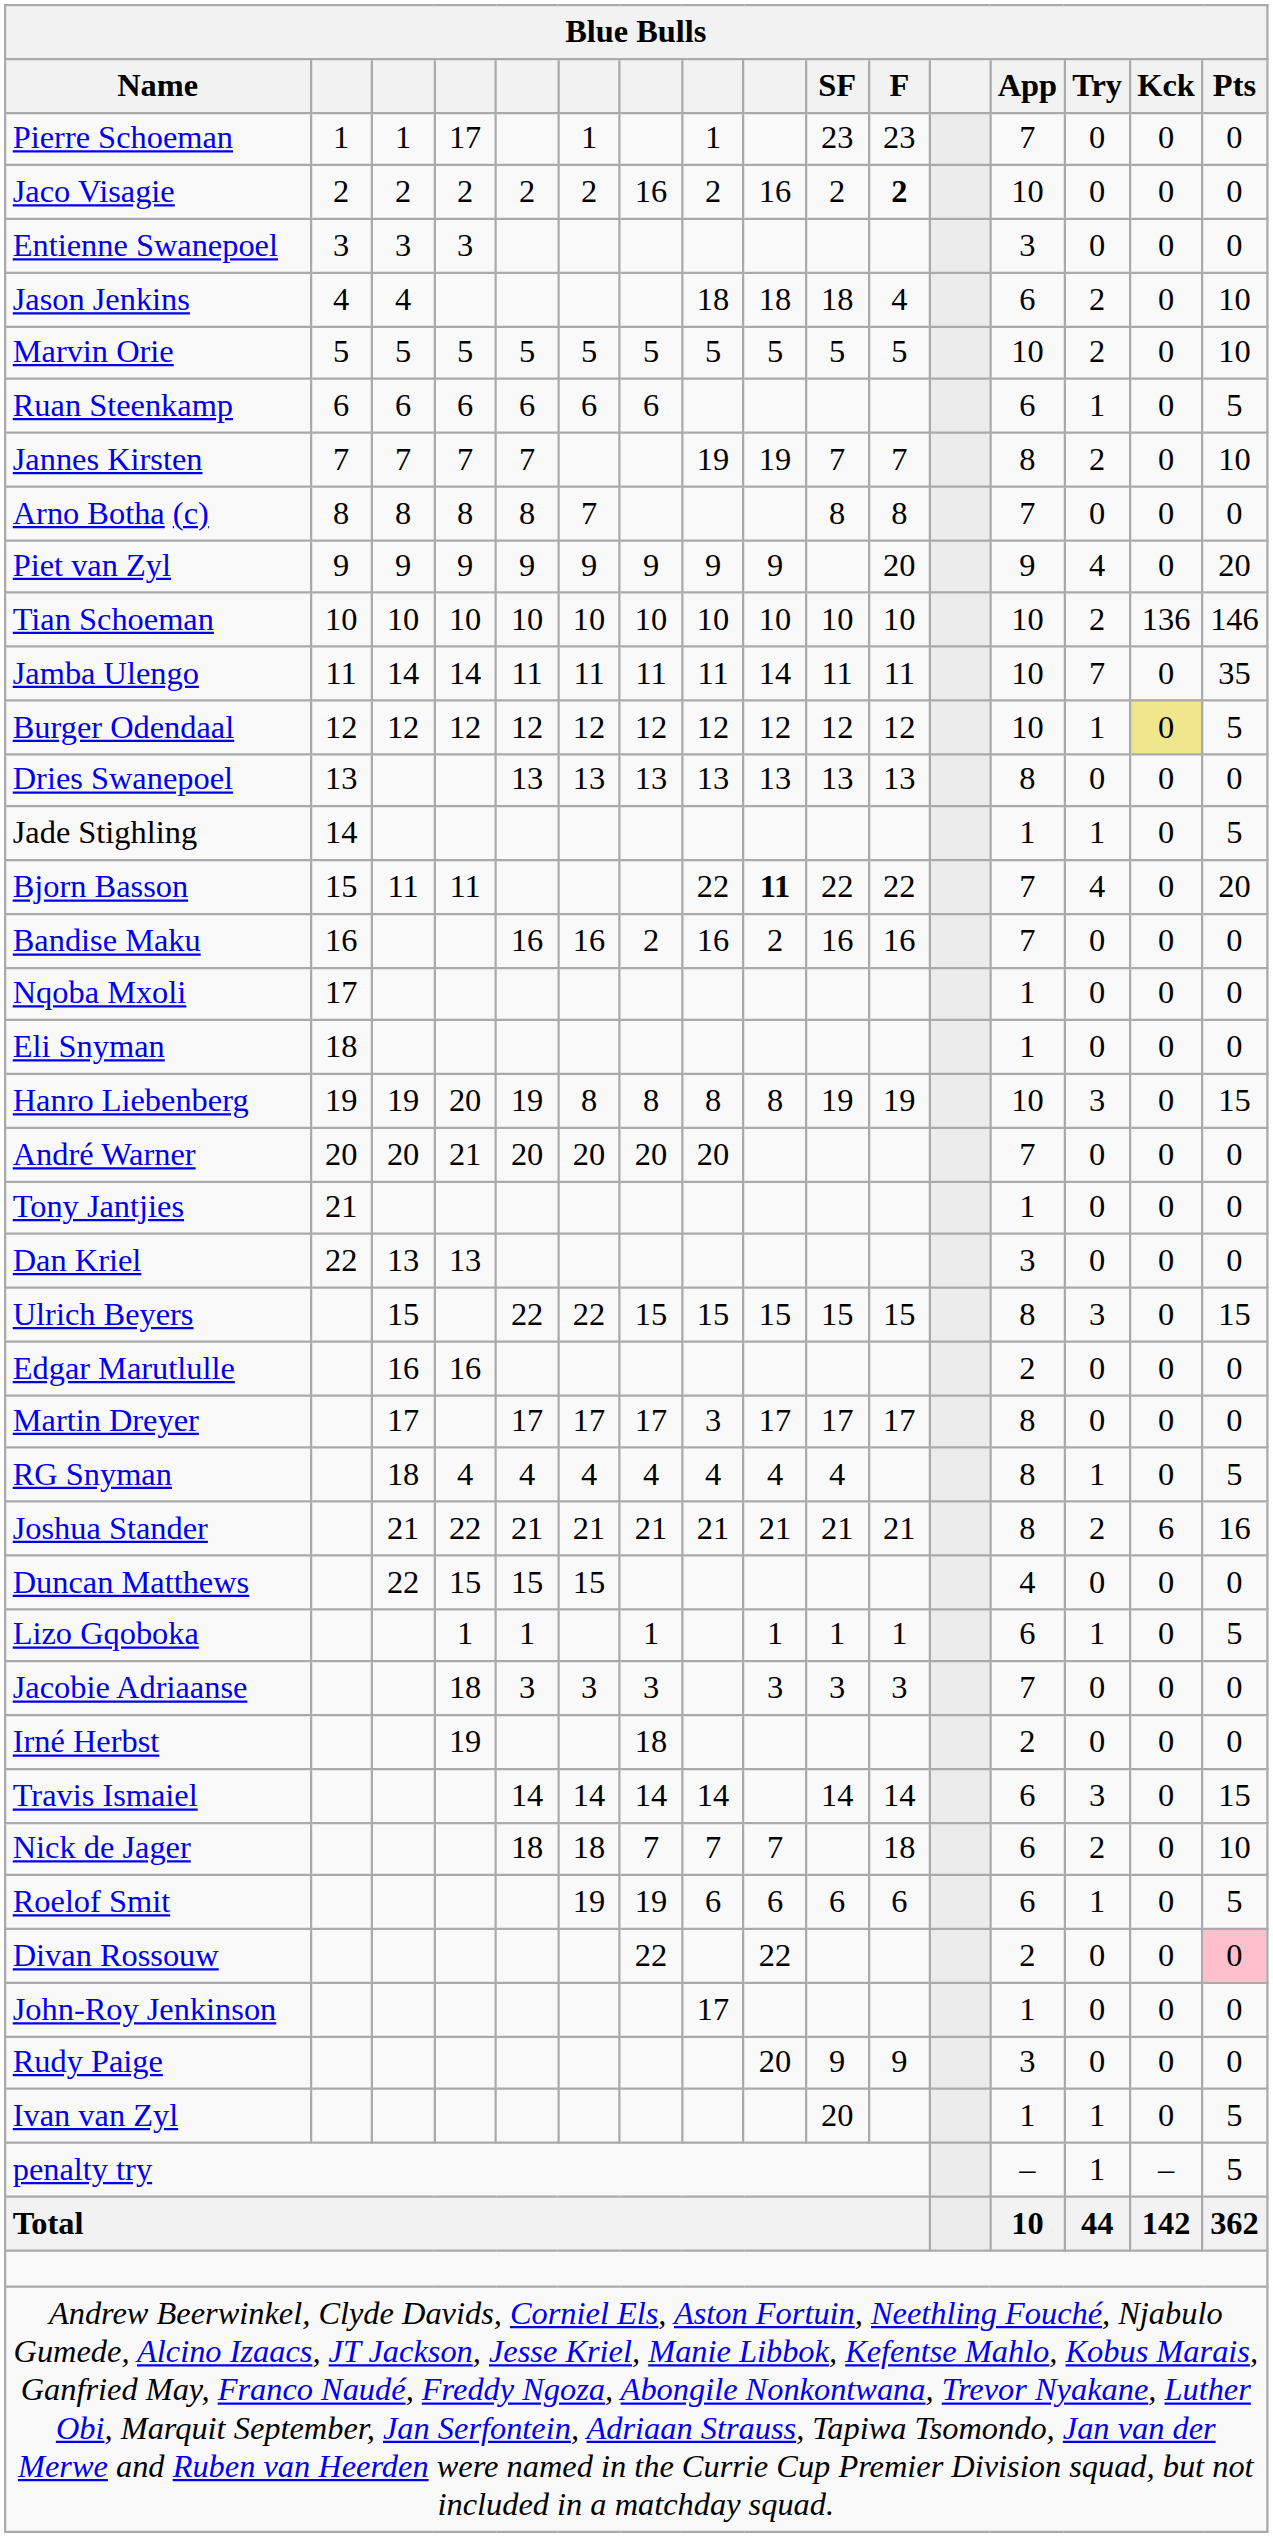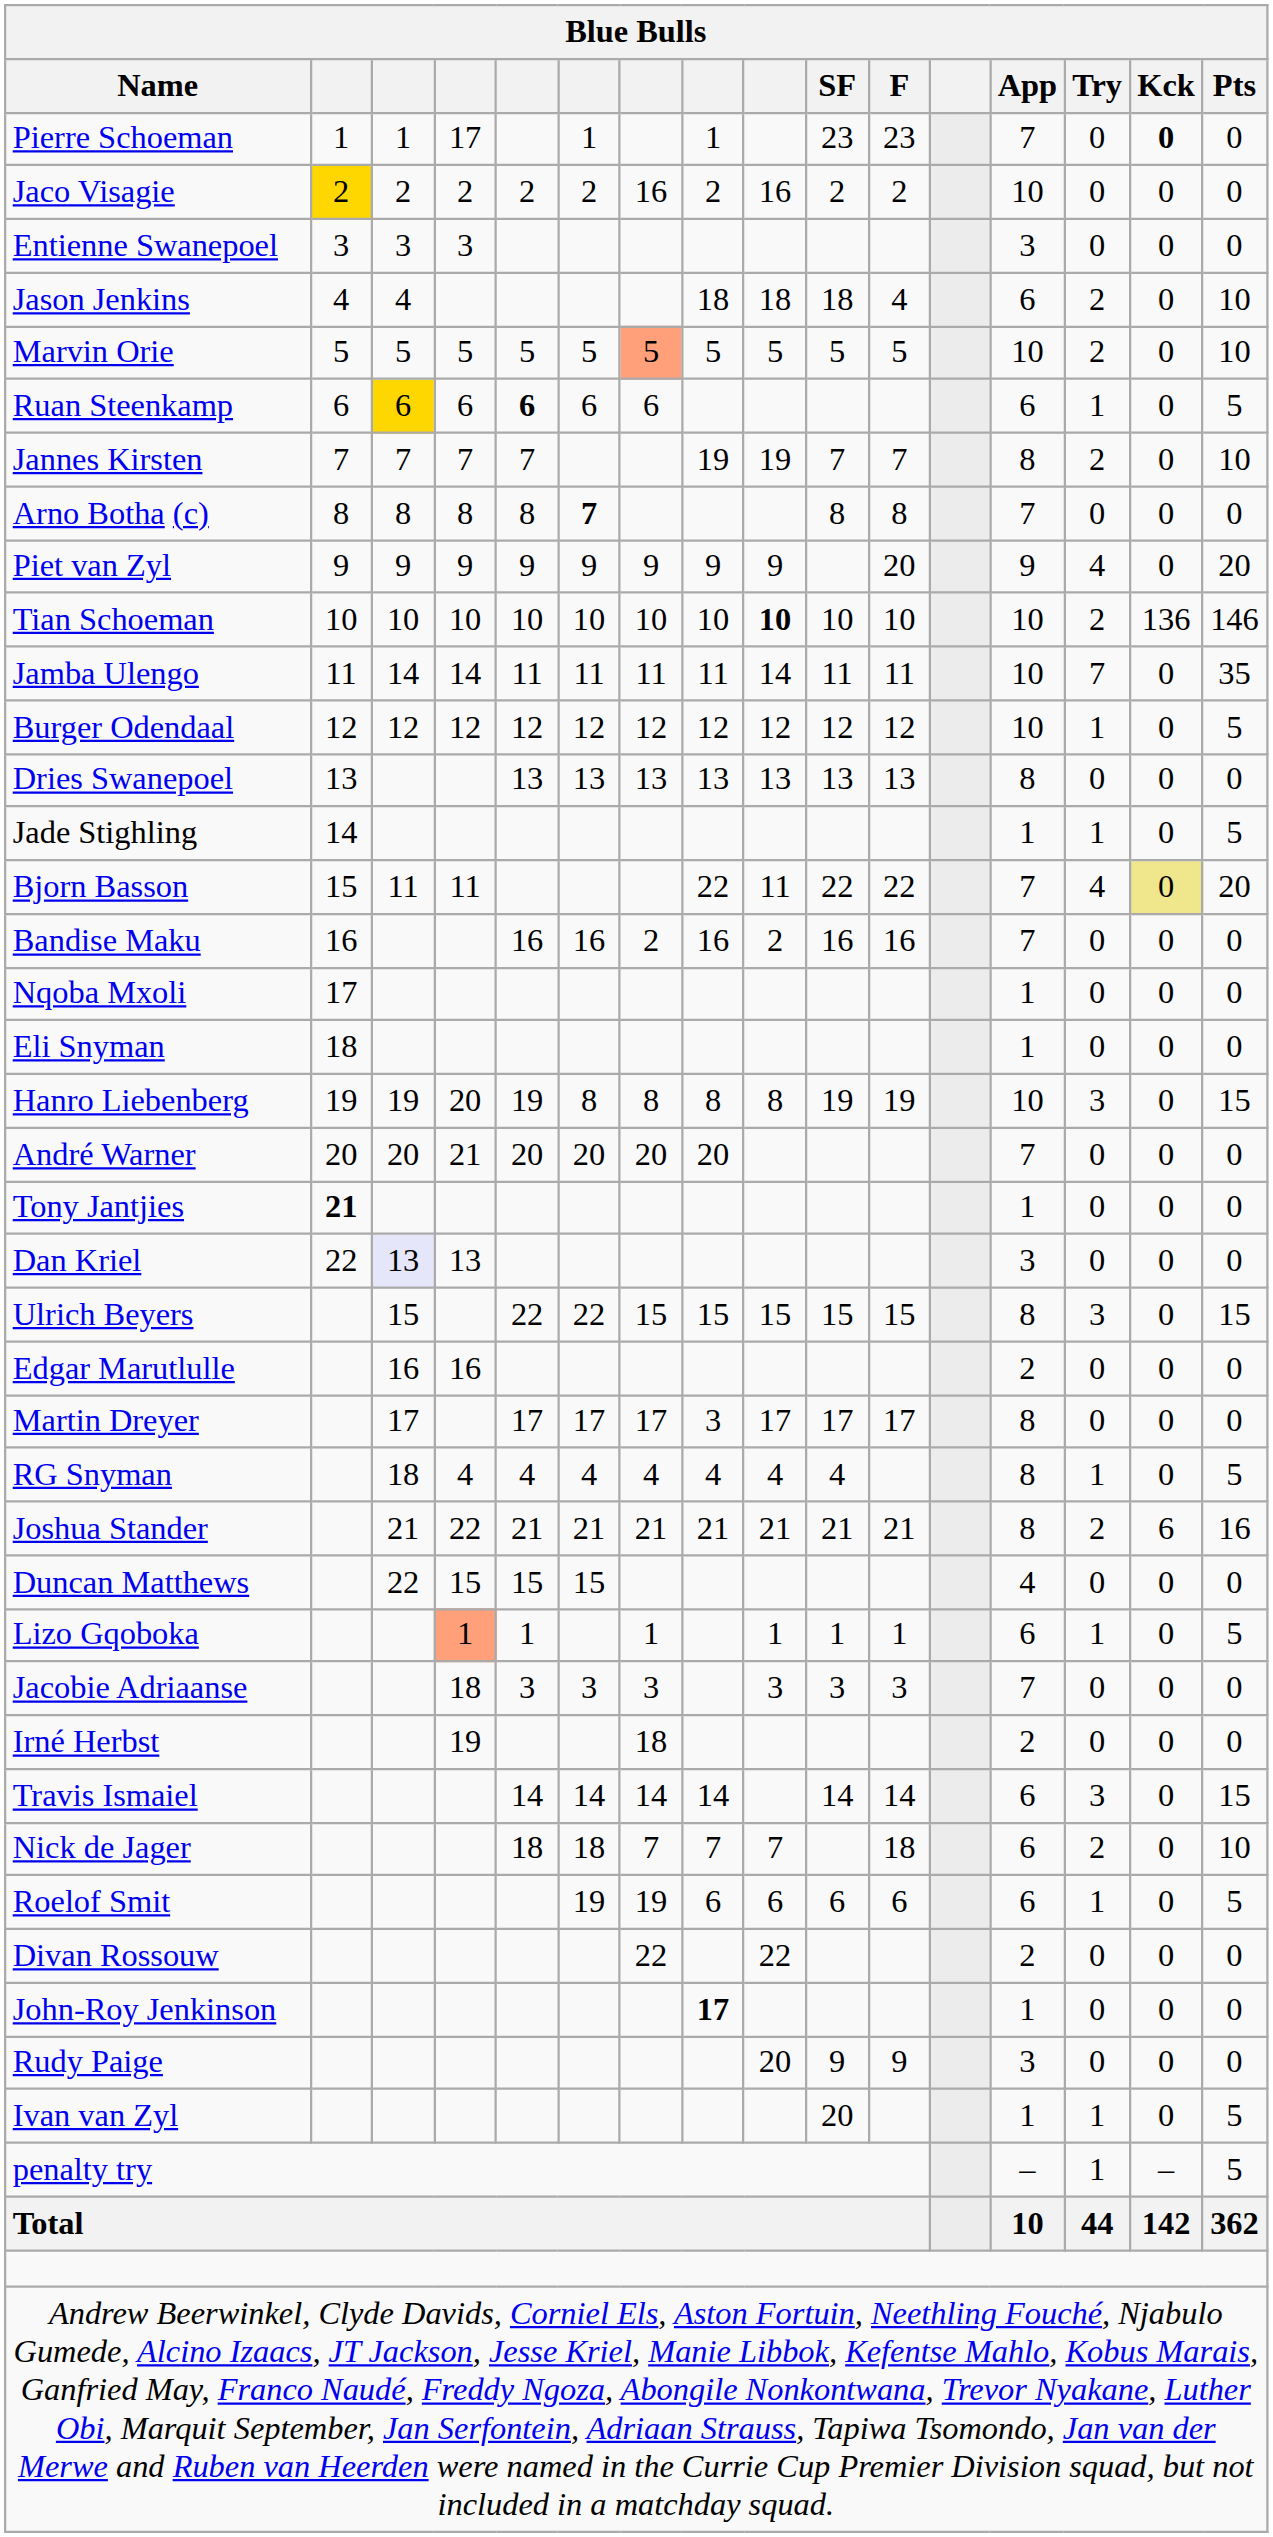(1166, 138) normal -> (1166, 138) bold
(341, 191) no background -> (341, 191) gold background
(899, 191) bold -> (899, 191) normal
(651, 352) no background -> (651, 352) lightsalmon background
(403, 405) no background -> (403, 405) gold background
(527, 405) normal -> (527, 405) bold
(589, 512) normal -> (589, 512) bold
(775, 619) normal -> (775, 619) bold
(1166, 726) khaki background -> (1166, 726) no background
(775, 886) bold -> (775, 886) normal
(1166, 886) no background -> (1166, 886) khaki background
(341, 1207) normal -> (341, 1207) bold
(403, 1260) no background -> (403, 1260) lavender background
(465, 1634) no background -> (465, 1634) lightsalmon background
(1234, 1955) pink background -> (1234, 1955) no background
(713, 2008) normal -> (713, 2008) bold
